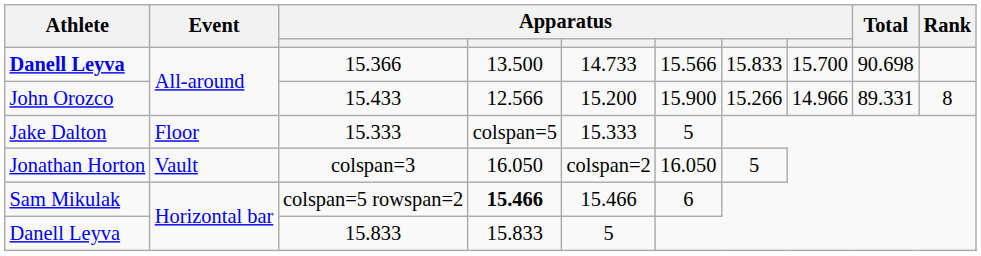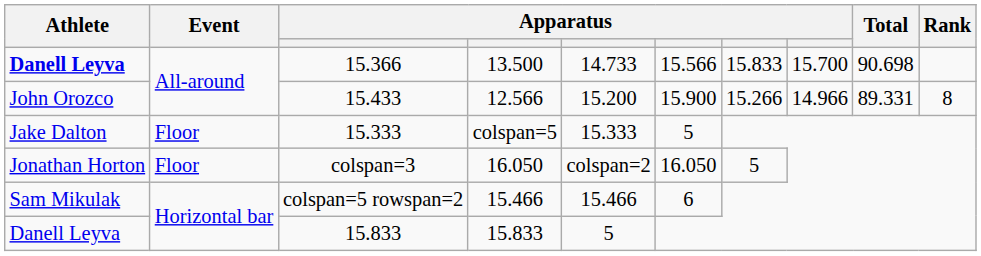(176, 165) Vault -> (177, 165) Floor
(515, 199) bold -> (515, 199) normal
